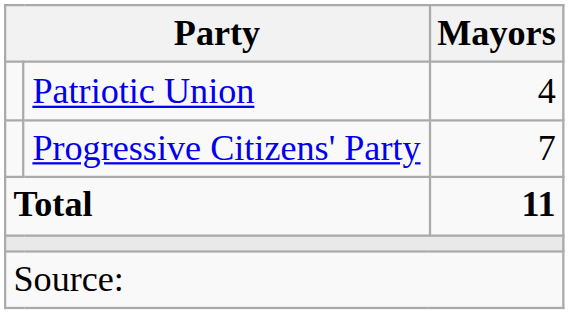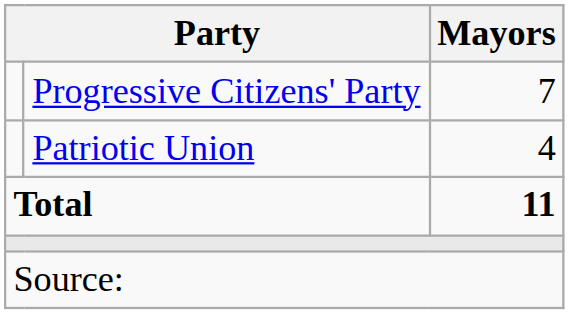rows swapped: (226, 147) <-> (143, 90)
